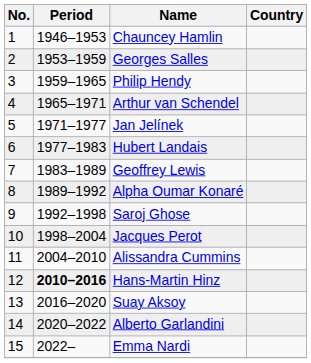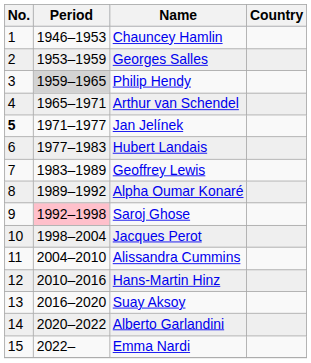(71, 81) no background -> (71, 81) lightgrey background
(12, 125) normal -> (12, 125) bold
(71, 214) no background -> (71, 214) pink background
(71, 280) bold -> (71, 280) normal
